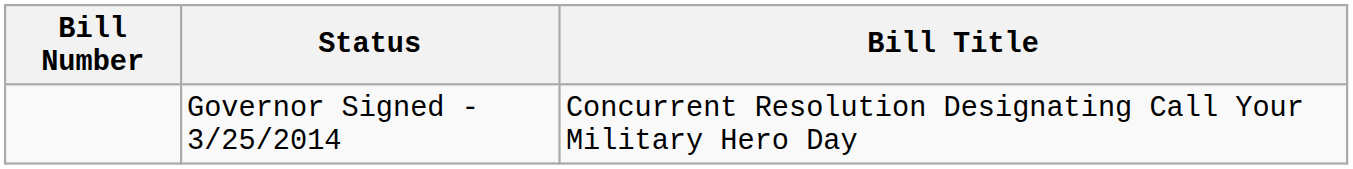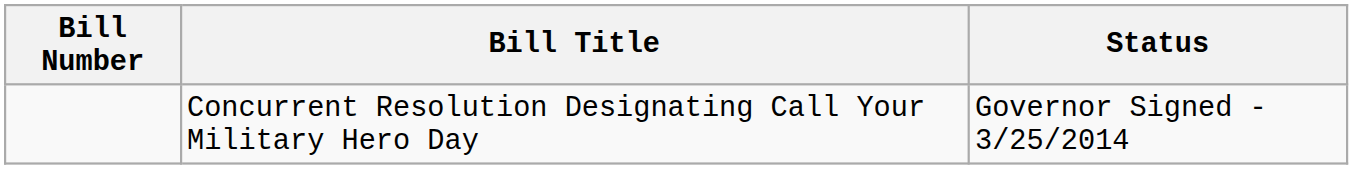columns swapped: (953, 45) <-> (370, 45)
